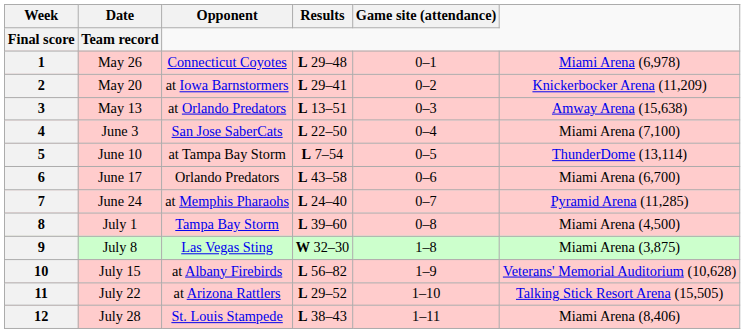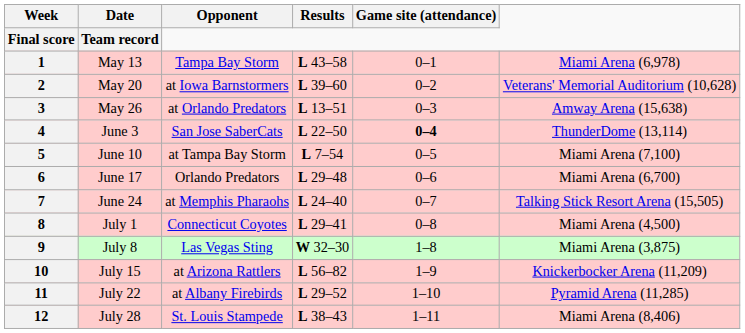(120, 62) May 26 -> (120, 62) May 13
(227, 62) Connecticut Coyotes -> (227, 62) Tampa Bay Storm
(322, 62) L 29–48 -> (322, 62) L 43–58
(322, 85) L 29–41 -> (322, 85) L 39–60
(620, 85) Knickerbocker Arena (11,209) -> (620, 85) Veterans' Memorial Auditorium (10,628)
(120, 108) May 13 -> (120, 108) May 26
(426, 131) normal -> (426, 131) bold
(620, 131) Miami Arena (7,100) -> (620, 131) ThunderDome (13,114)
(620, 154) ThunderDome (13,114) -> (620, 154) Miami Arena (7,100)
(322, 177) L 43–58 -> (322, 177) L 29–48
(620, 201) Pyramid Arena (11,285) -> (620, 201) Talking Stick Resort Arena (15,505)
(227, 224) Tampa Bay Storm -> (227, 224) Connecticut Coyotes
(322, 224) L 39–60 -> (322, 224) L 29–41
(227, 270) at Albany Firebirds -> (227, 270) at Arizona Rattlers
(620, 270) Veterans' Memorial Auditorium (10,628) -> (620, 270) Knickerbocker Arena (11,209)
(227, 293) at Arizona Rattlers -> (227, 293) at Albany Firebirds
(620, 293) Talking Stick Resort Arena (15,505) -> (620, 293) Pyramid Arena (11,285)
